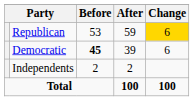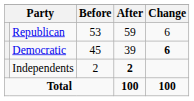(167, 31) gold background -> (167, 31) no background
(95, 50) bold -> (95, 50) normal
(167, 50) normal -> (167, 50) bold
(130, 68) normal -> (130, 68) bold
